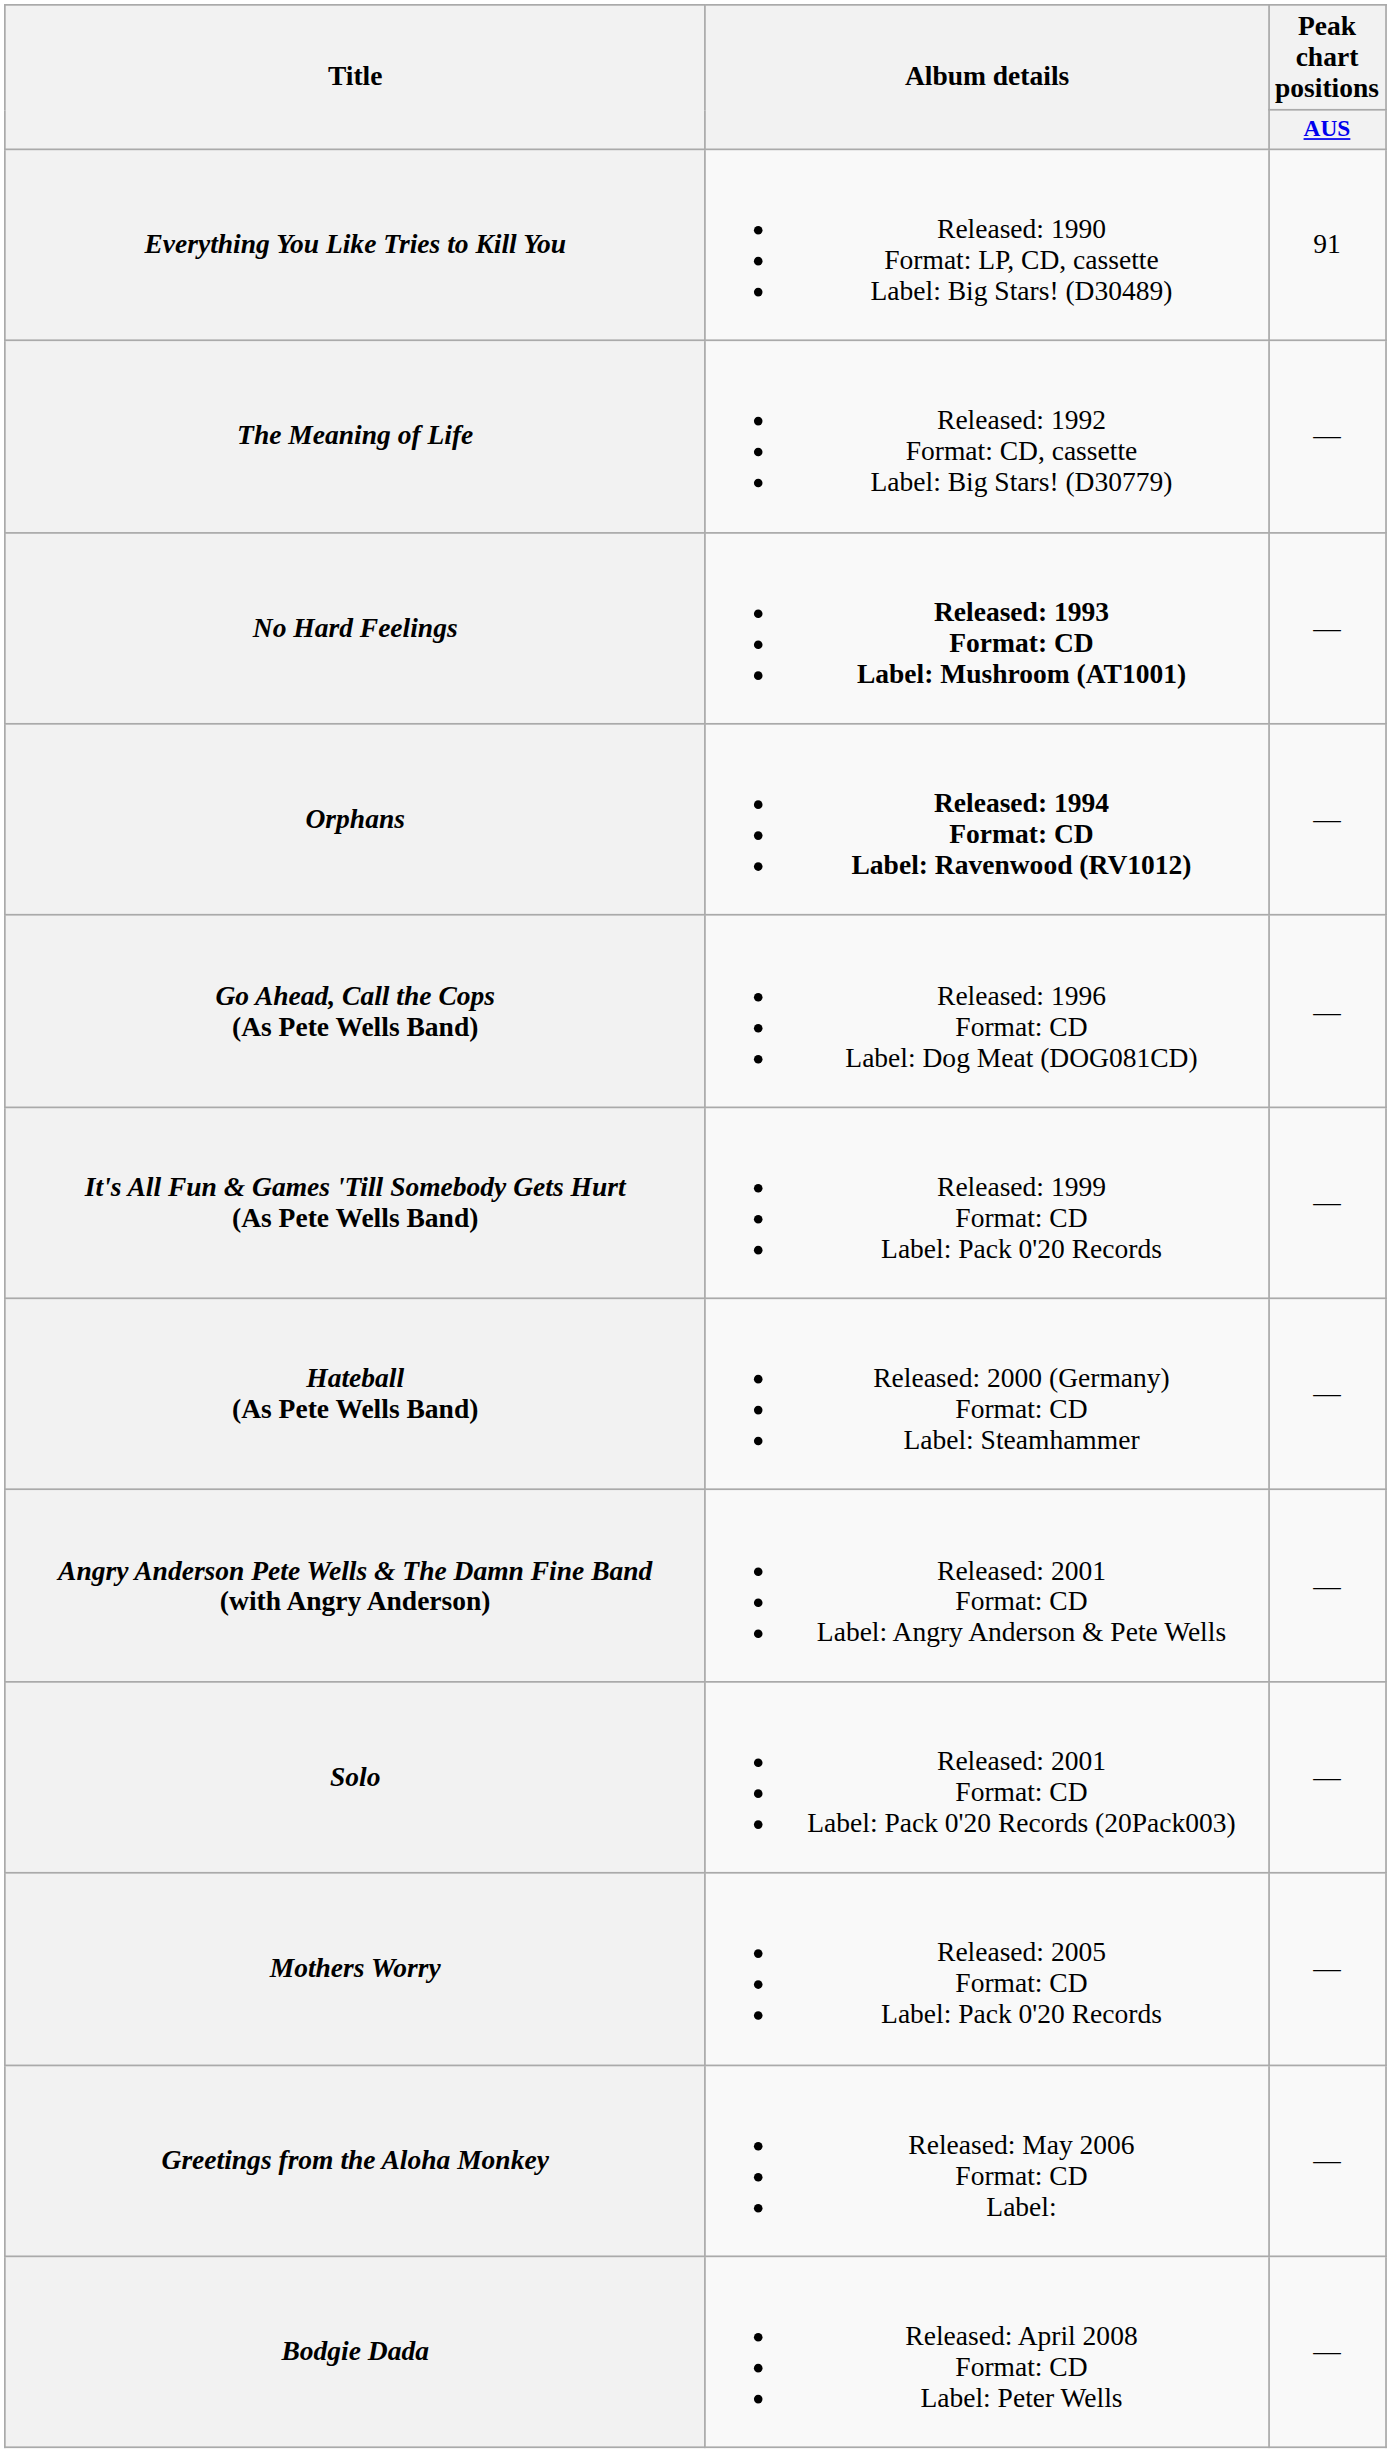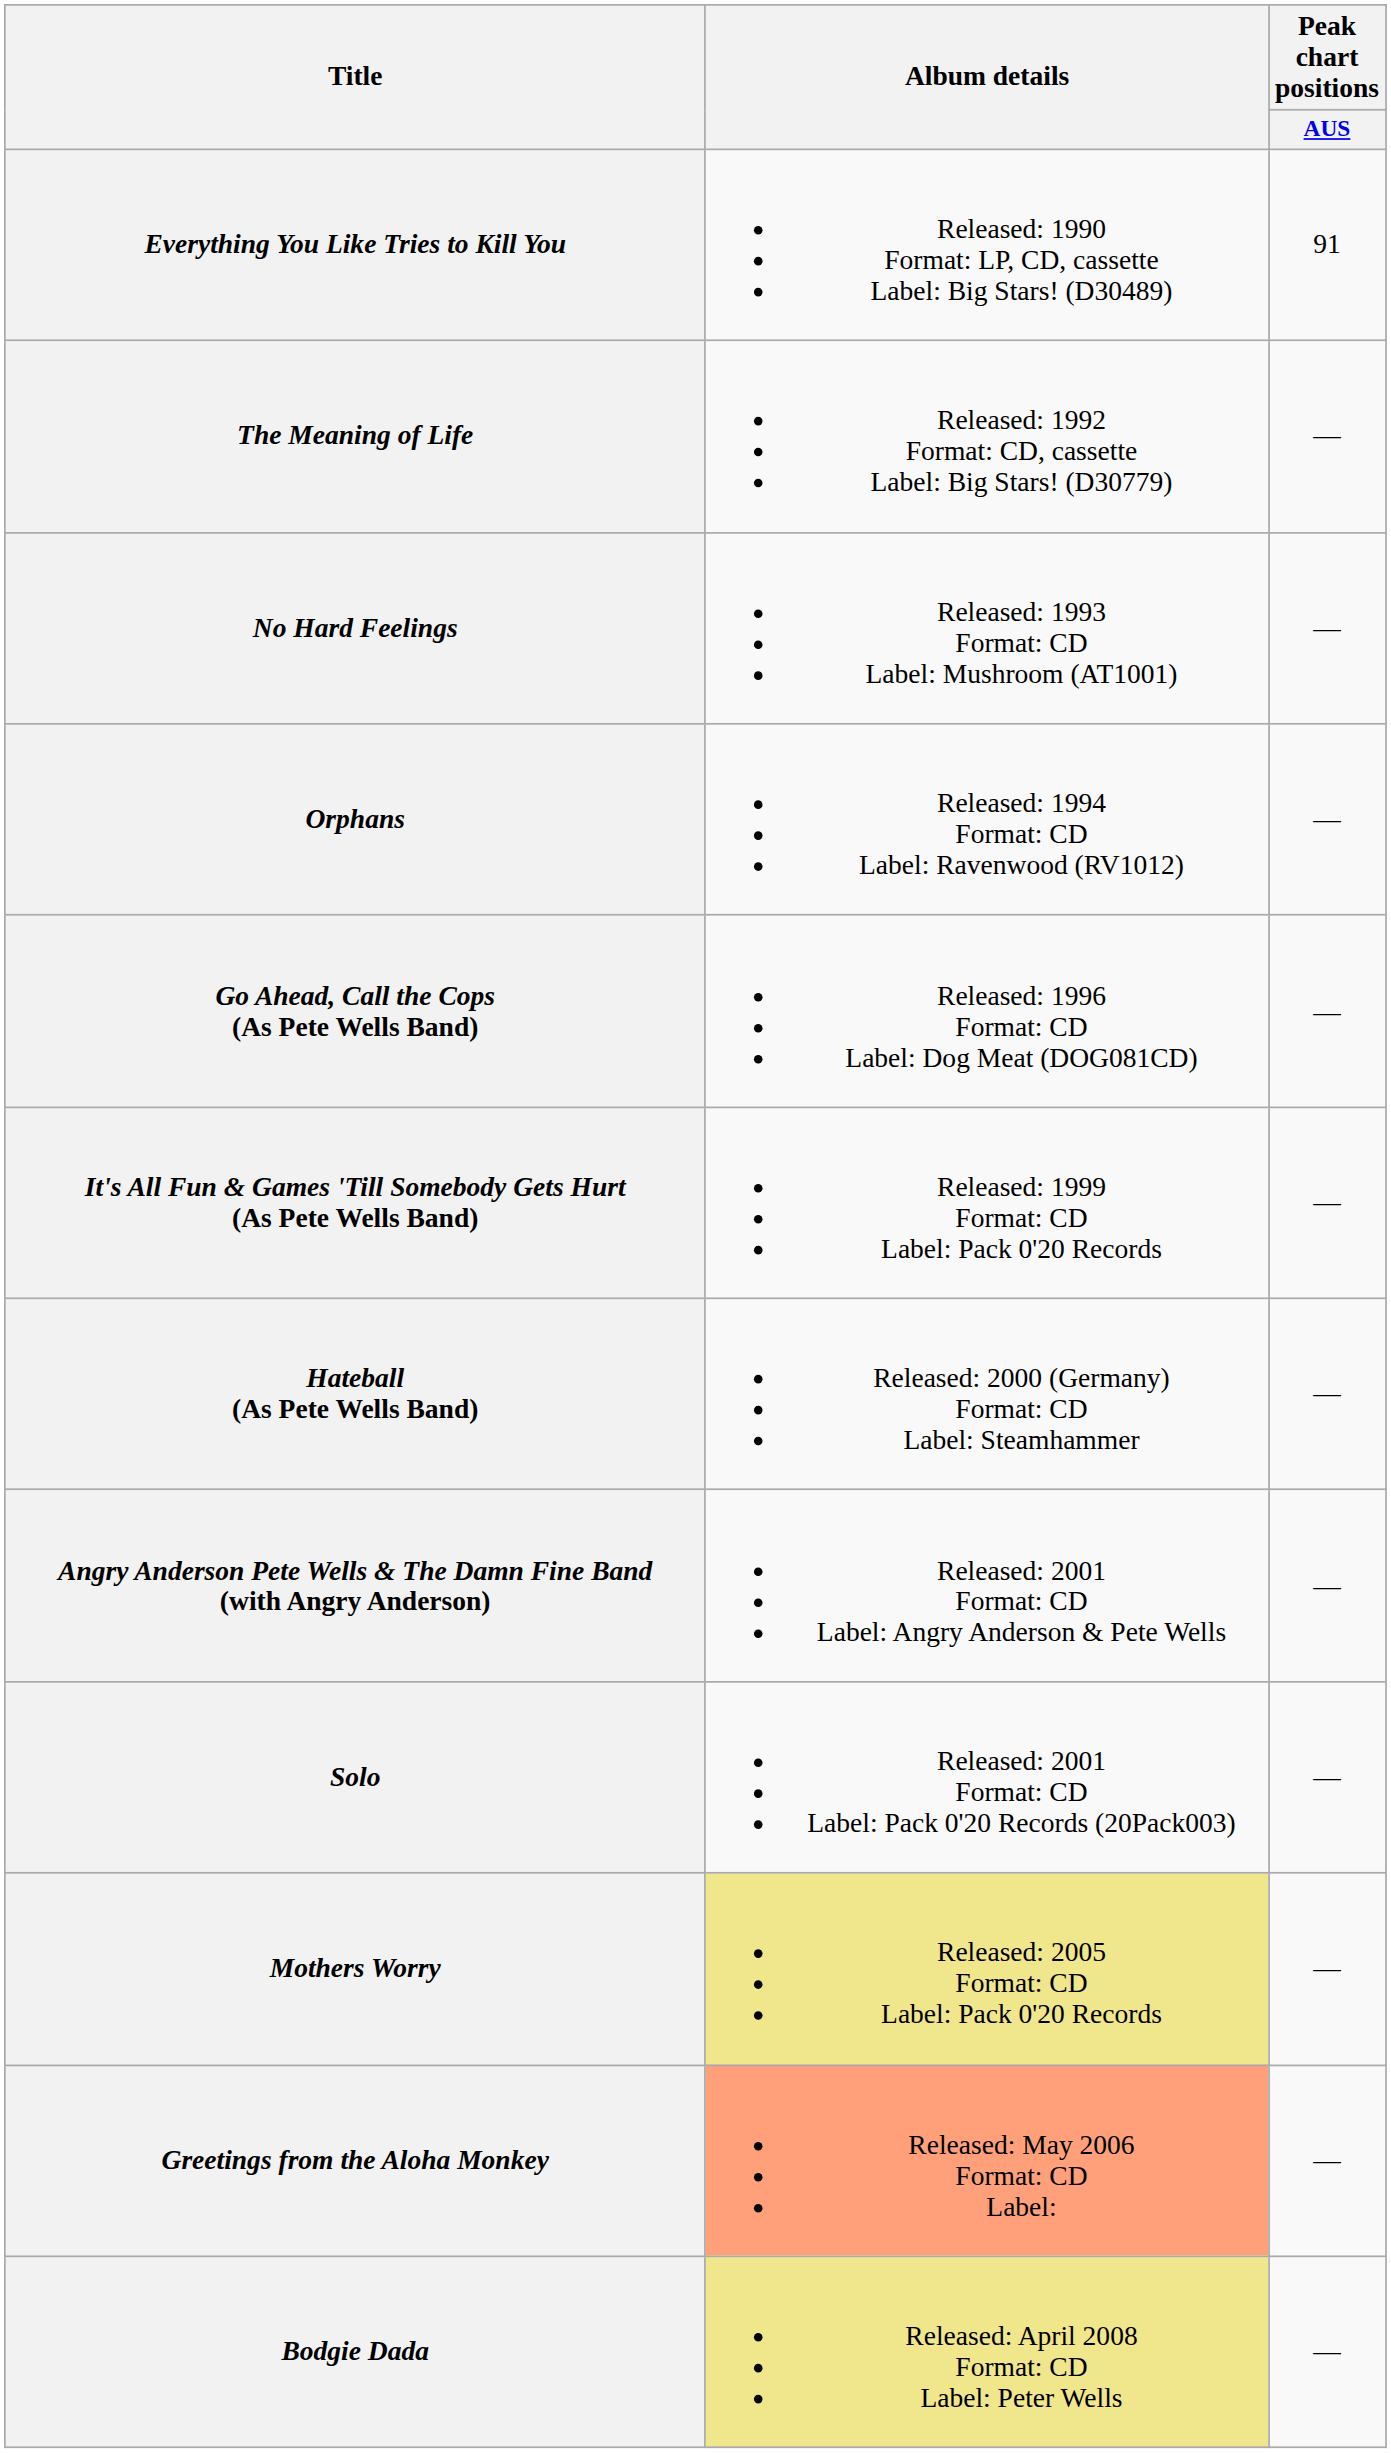(987, 643) bold -> (987, 643) normal
(987, 835) bold -> (987, 835) normal
(987, 1984) no background -> (987, 1984) khaki background
(987, 2176) no background -> (987, 2176) lightsalmon background
(987, 2367) no background -> (987, 2367) khaki background
